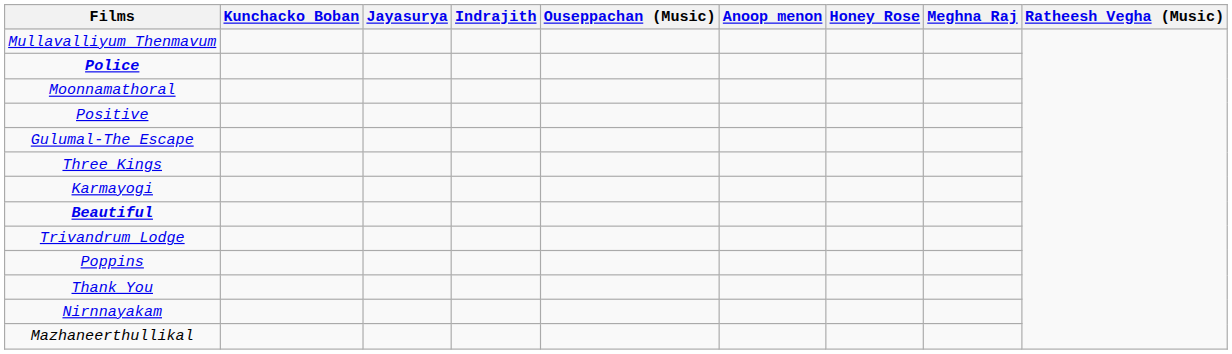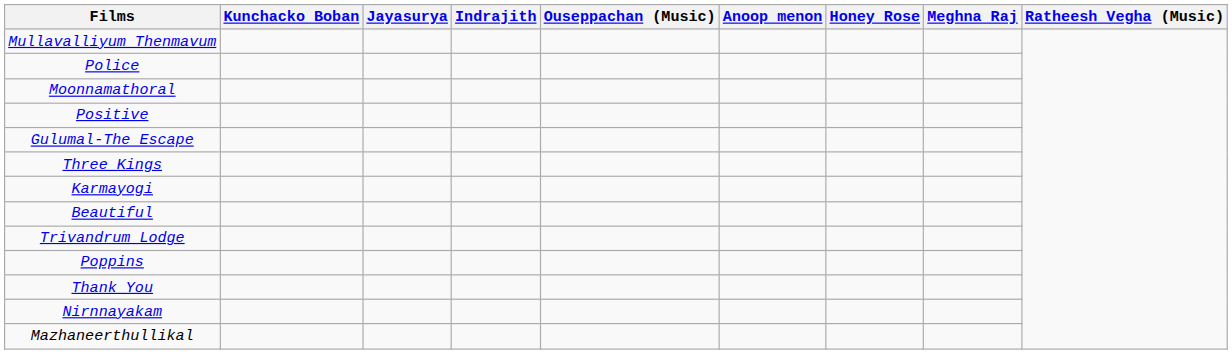(112, 66) bold -> (112, 66) normal
(112, 213) bold -> (112, 213) normal
